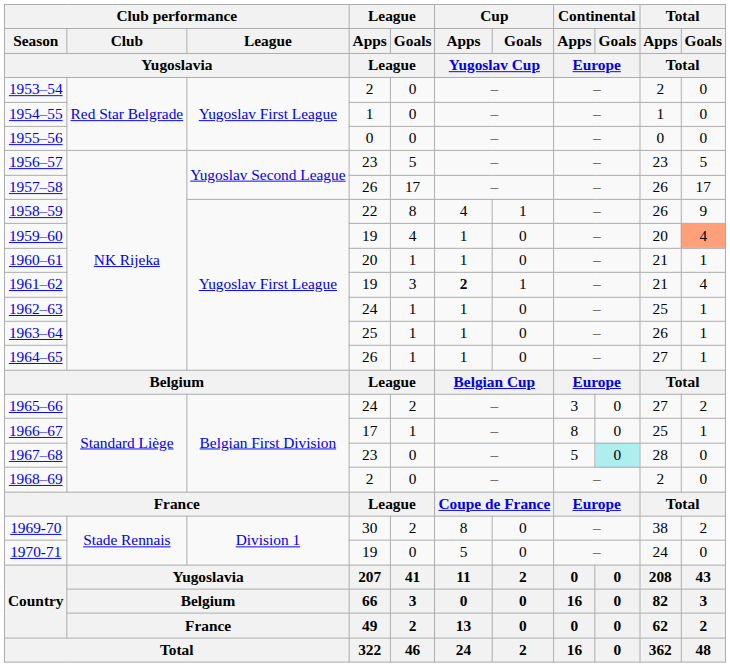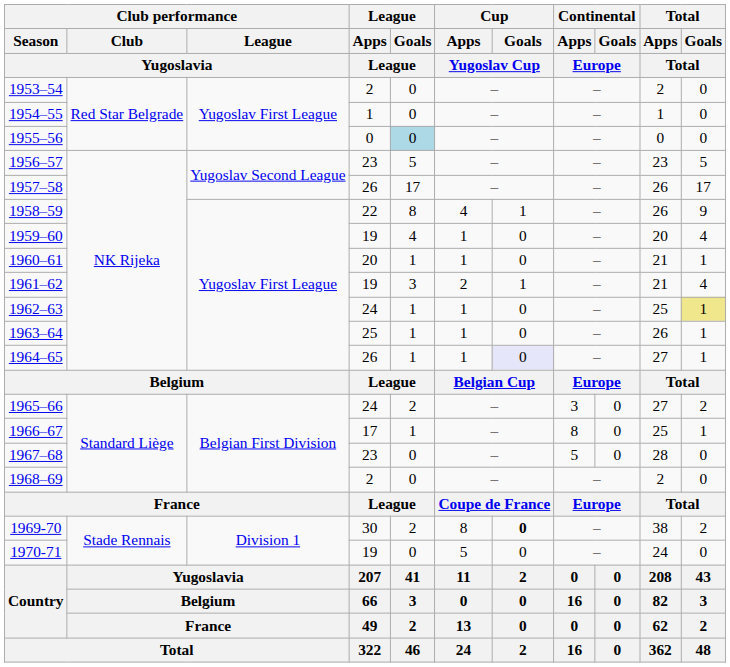(413, 138) no background -> (413, 138) lightblue background
(703, 235) lightsalmon background -> (703, 235) no background
(463, 284) bold -> (463, 284) normal
(703, 308) no background -> (703, 308) khaki background
(523, 357) no background -> (523, 357) lavender background
(617, 455) paleturquoise background -> (617, 455) no background
(523, 528) normal -> (523, 528) bold
